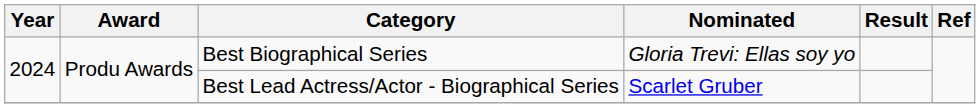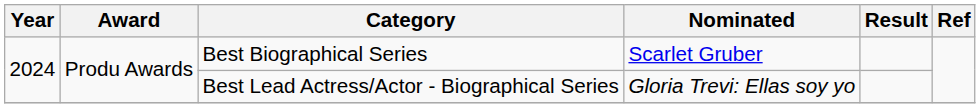(742, 53) Gloria Trevi: Ellas soy yo -> (696, 53) Scarlet Gruber
(696, 86) Scarlet Gruber -> (742, 86) Gloria Trevi: Ellas soy yo
